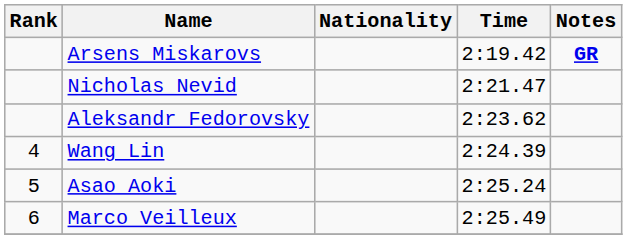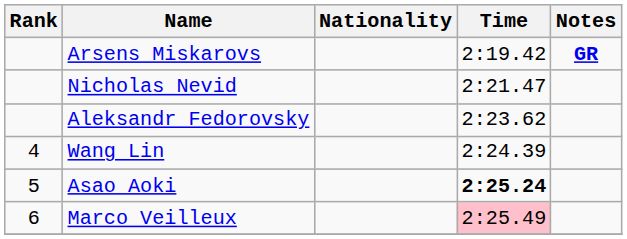(504, 185) normal -> (504, 185) bold
(504, 218) no background -> (504, 218) pink background
